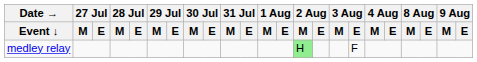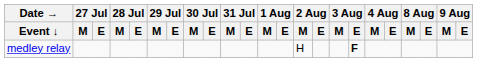(300, 48) lightgreen background -> (300, 48) no background
(354, 48) normal -> (354, 48) bold
